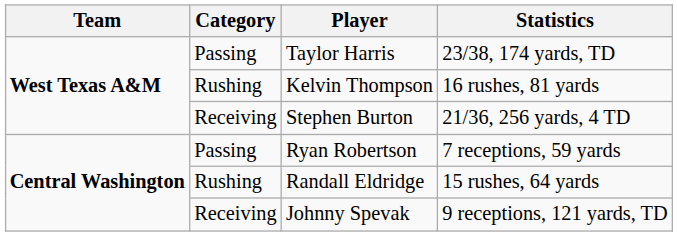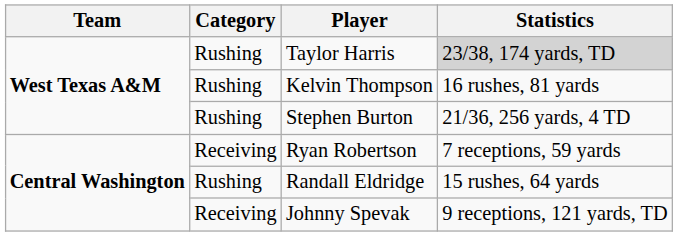(225, 53) Passing -> (228, 53) Rushing
(529, 53) no background -> (529, 53) lightgrey background
(235, 117) Receiving -> (228, 117) Rushing
(225, 149) Passing -> (235, 149) Receiving
